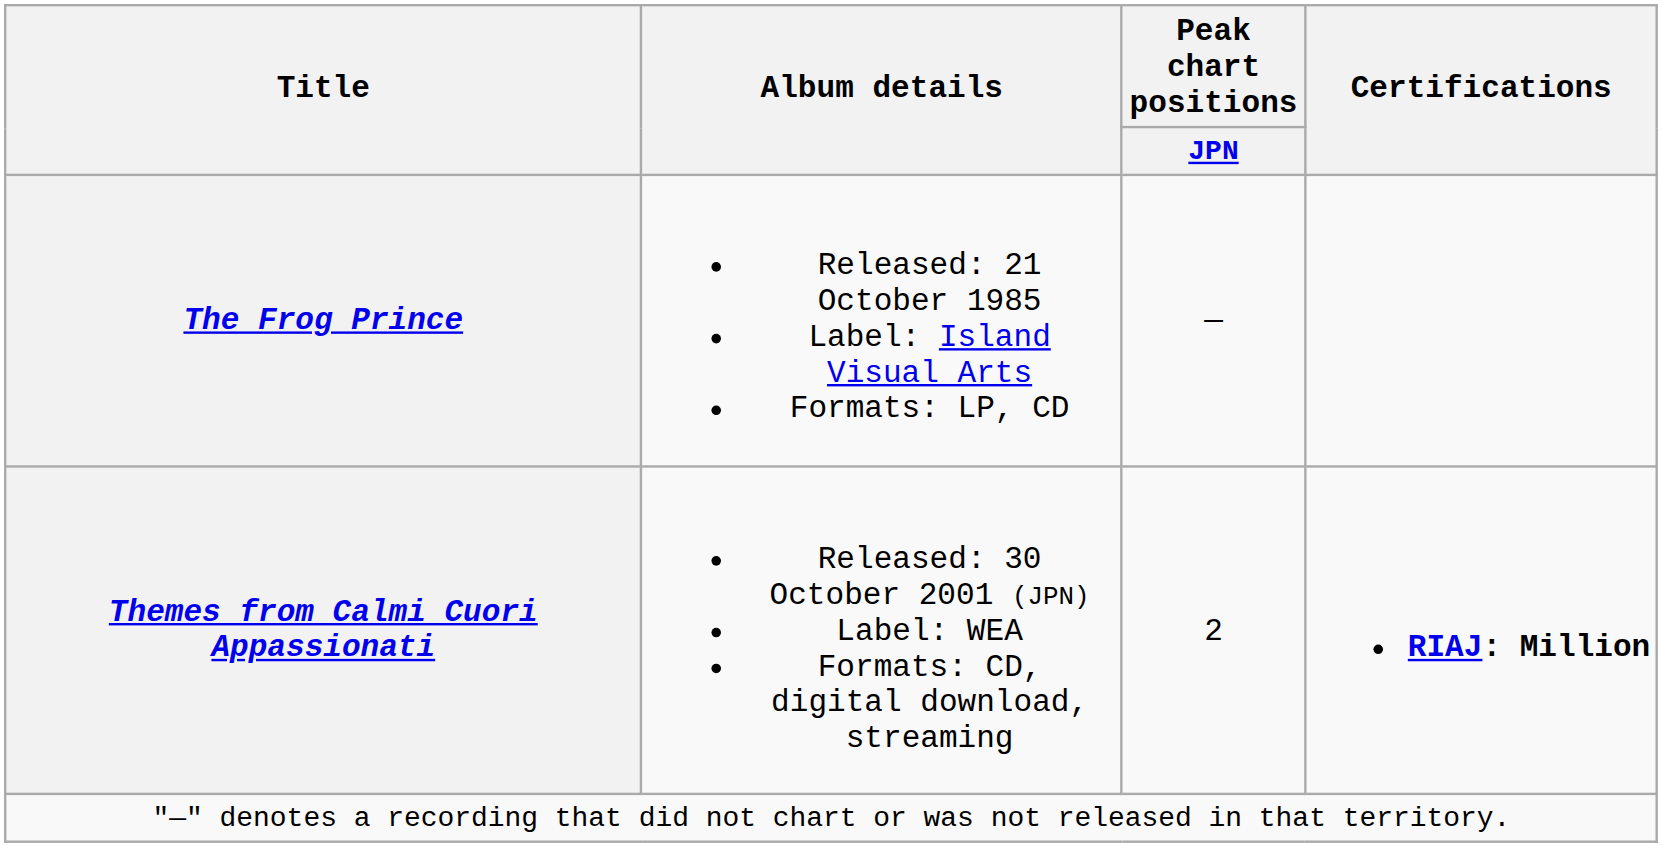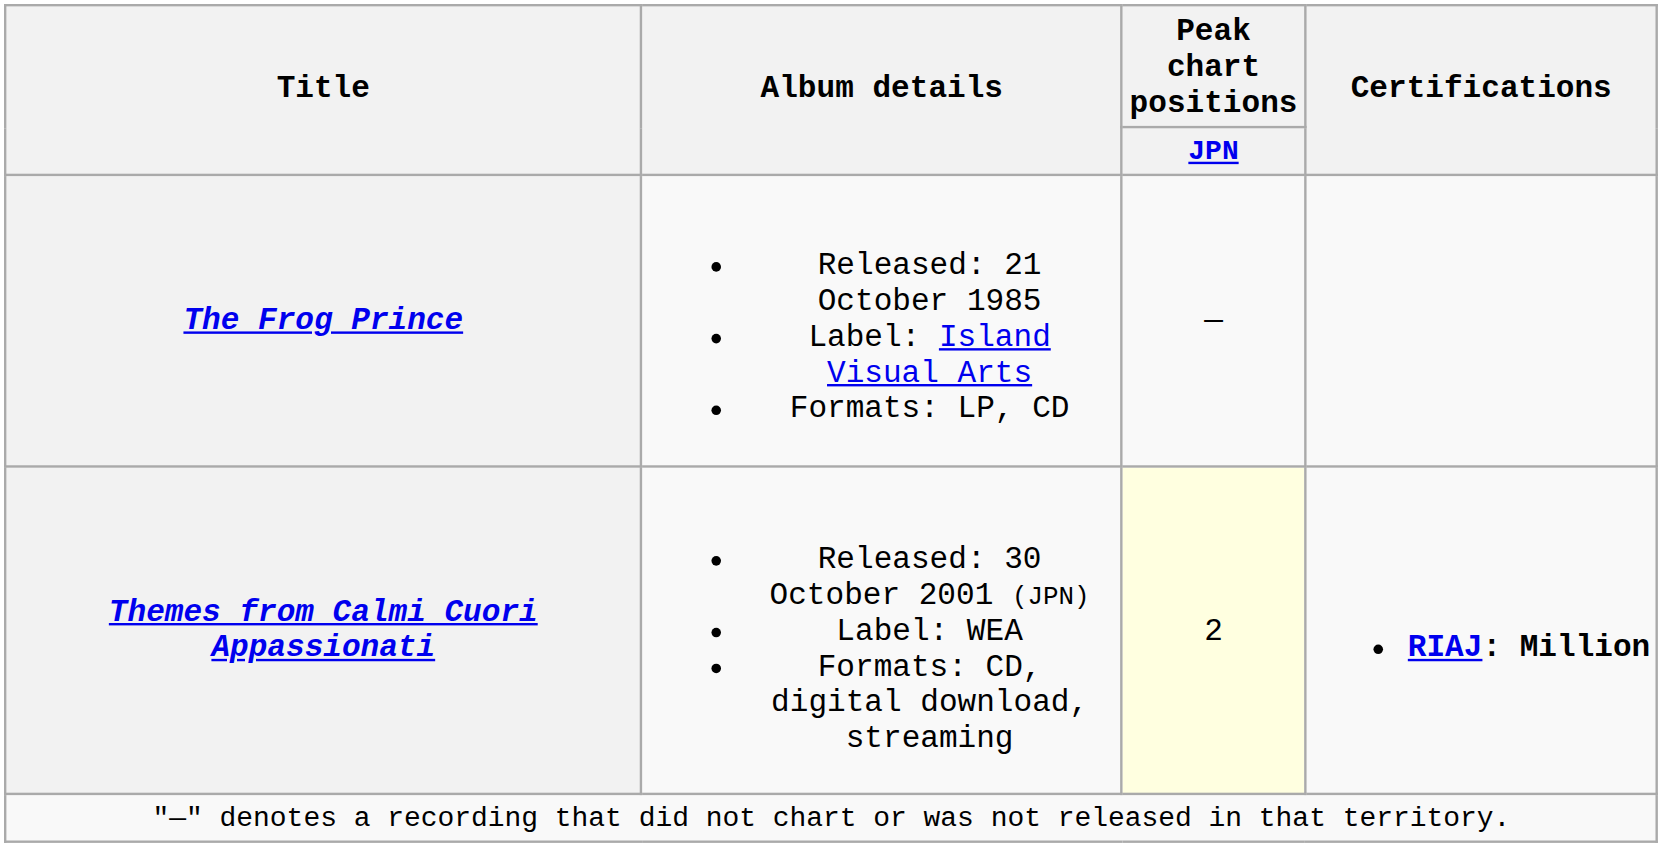(1214, 630) no background -> (1214, 630) lightyellow background
